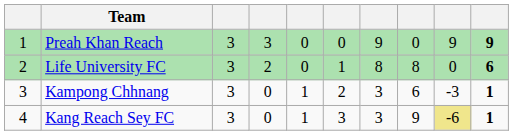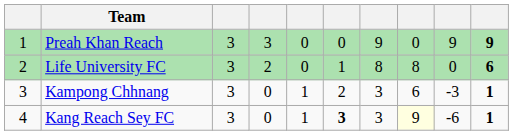(342, 117) normal -> (342, 117) bold
(416, 117) no background -> (416, 117) lightyellow background
(453, 117) khaki background -> (453, 117) no background
